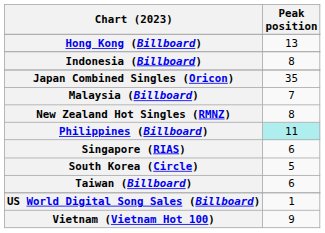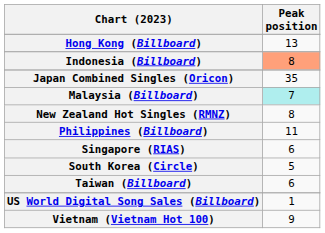(291, 61) no background -> (291, 61) lightsalmon background
(291, 96) no background -> (291, 96) paleturquoise background
(291, 131) paleturquoise background -> (291, 131) no background
